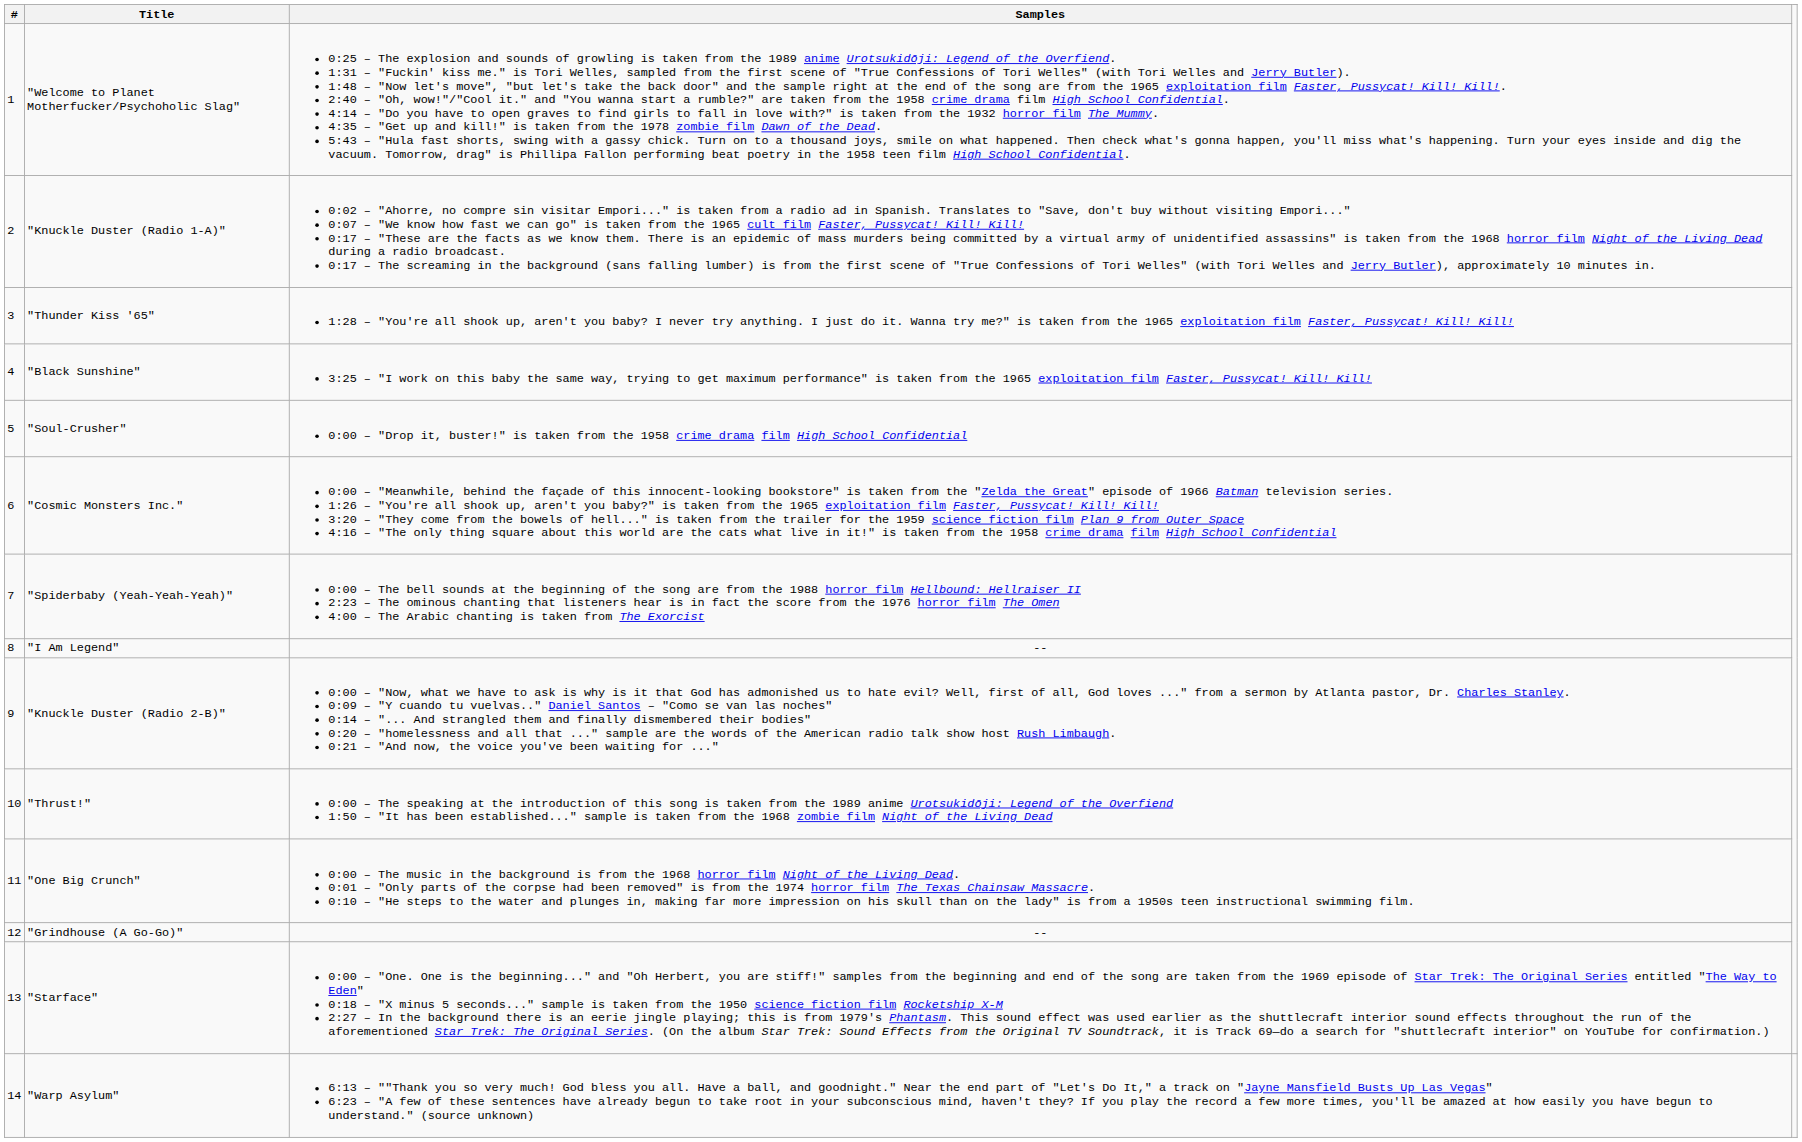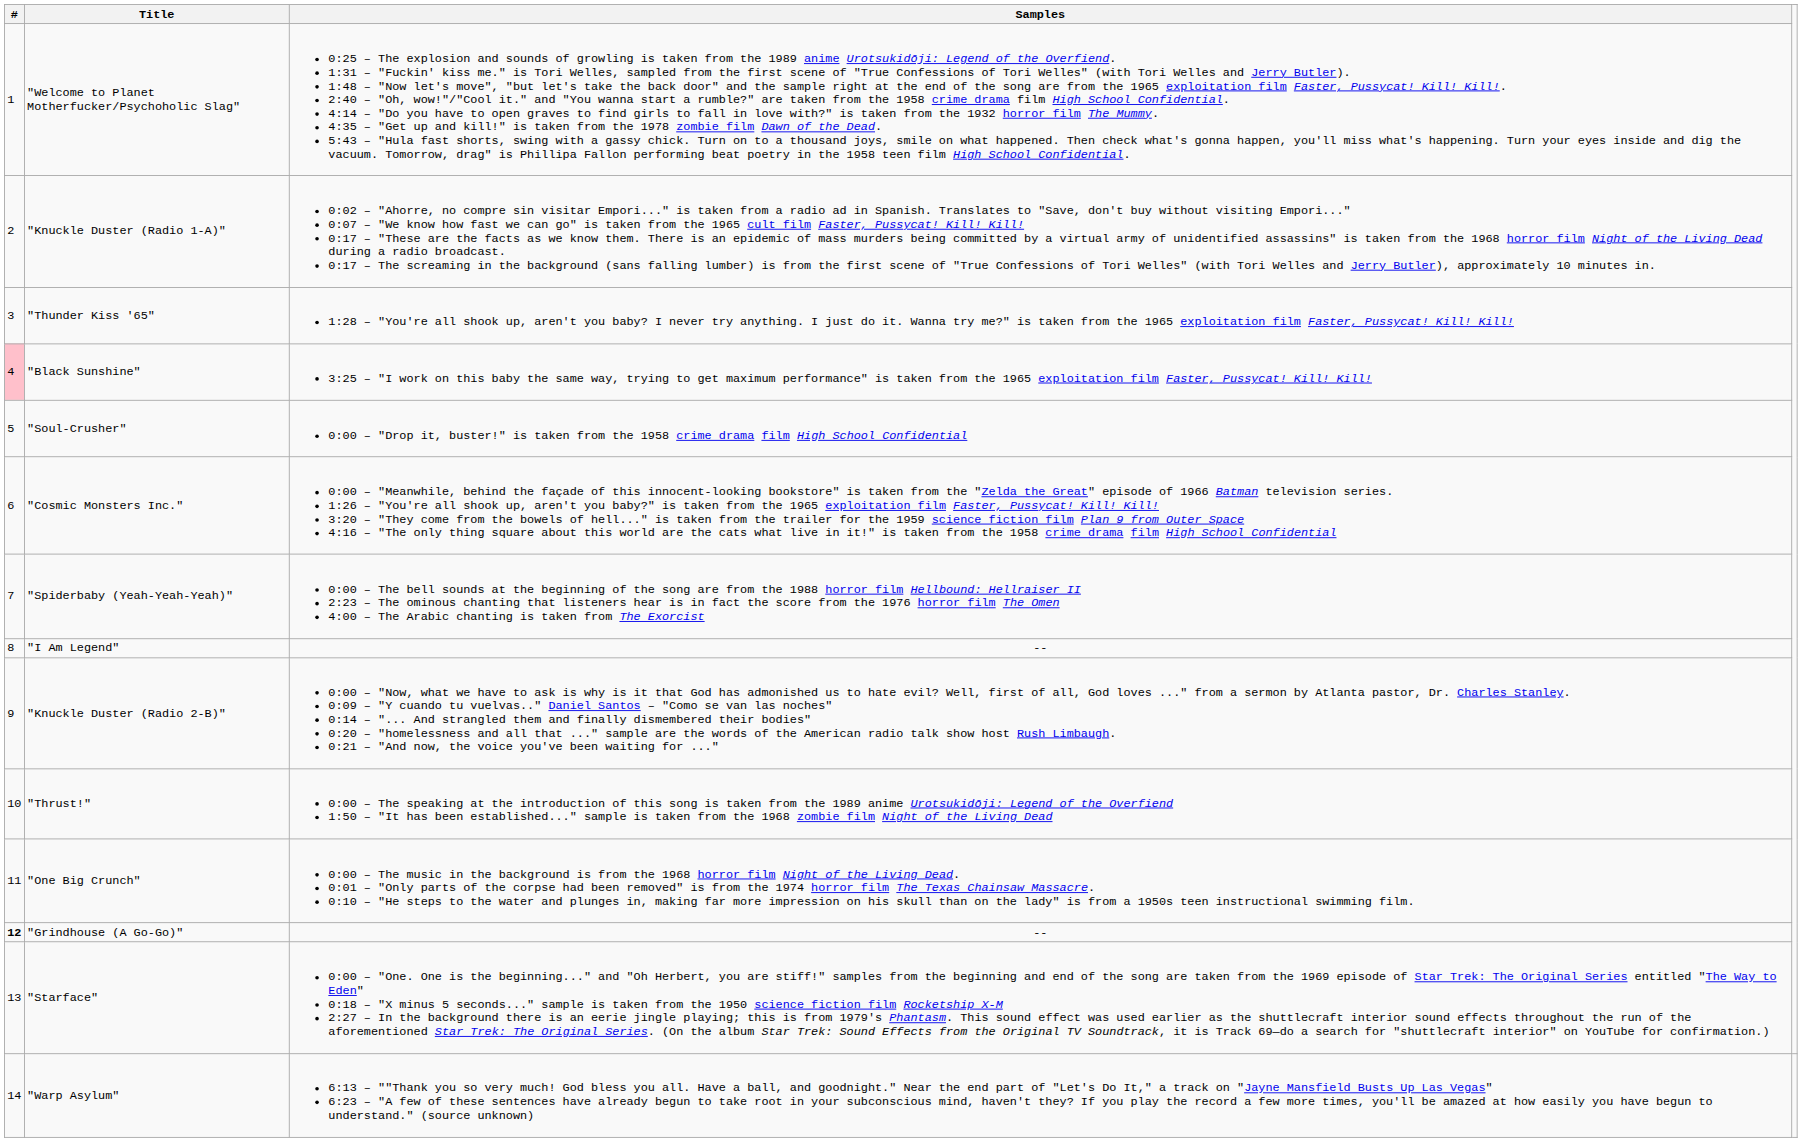(11, 372) no background -> (11, 372) pink background
(14, 933) normal -> (14, 933) bold
